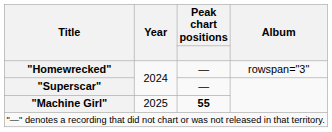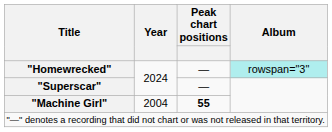(279, 69) no background -> (279, 69) paleturquoise background
(156, 103) 2025 -> (156, 103) 2004
